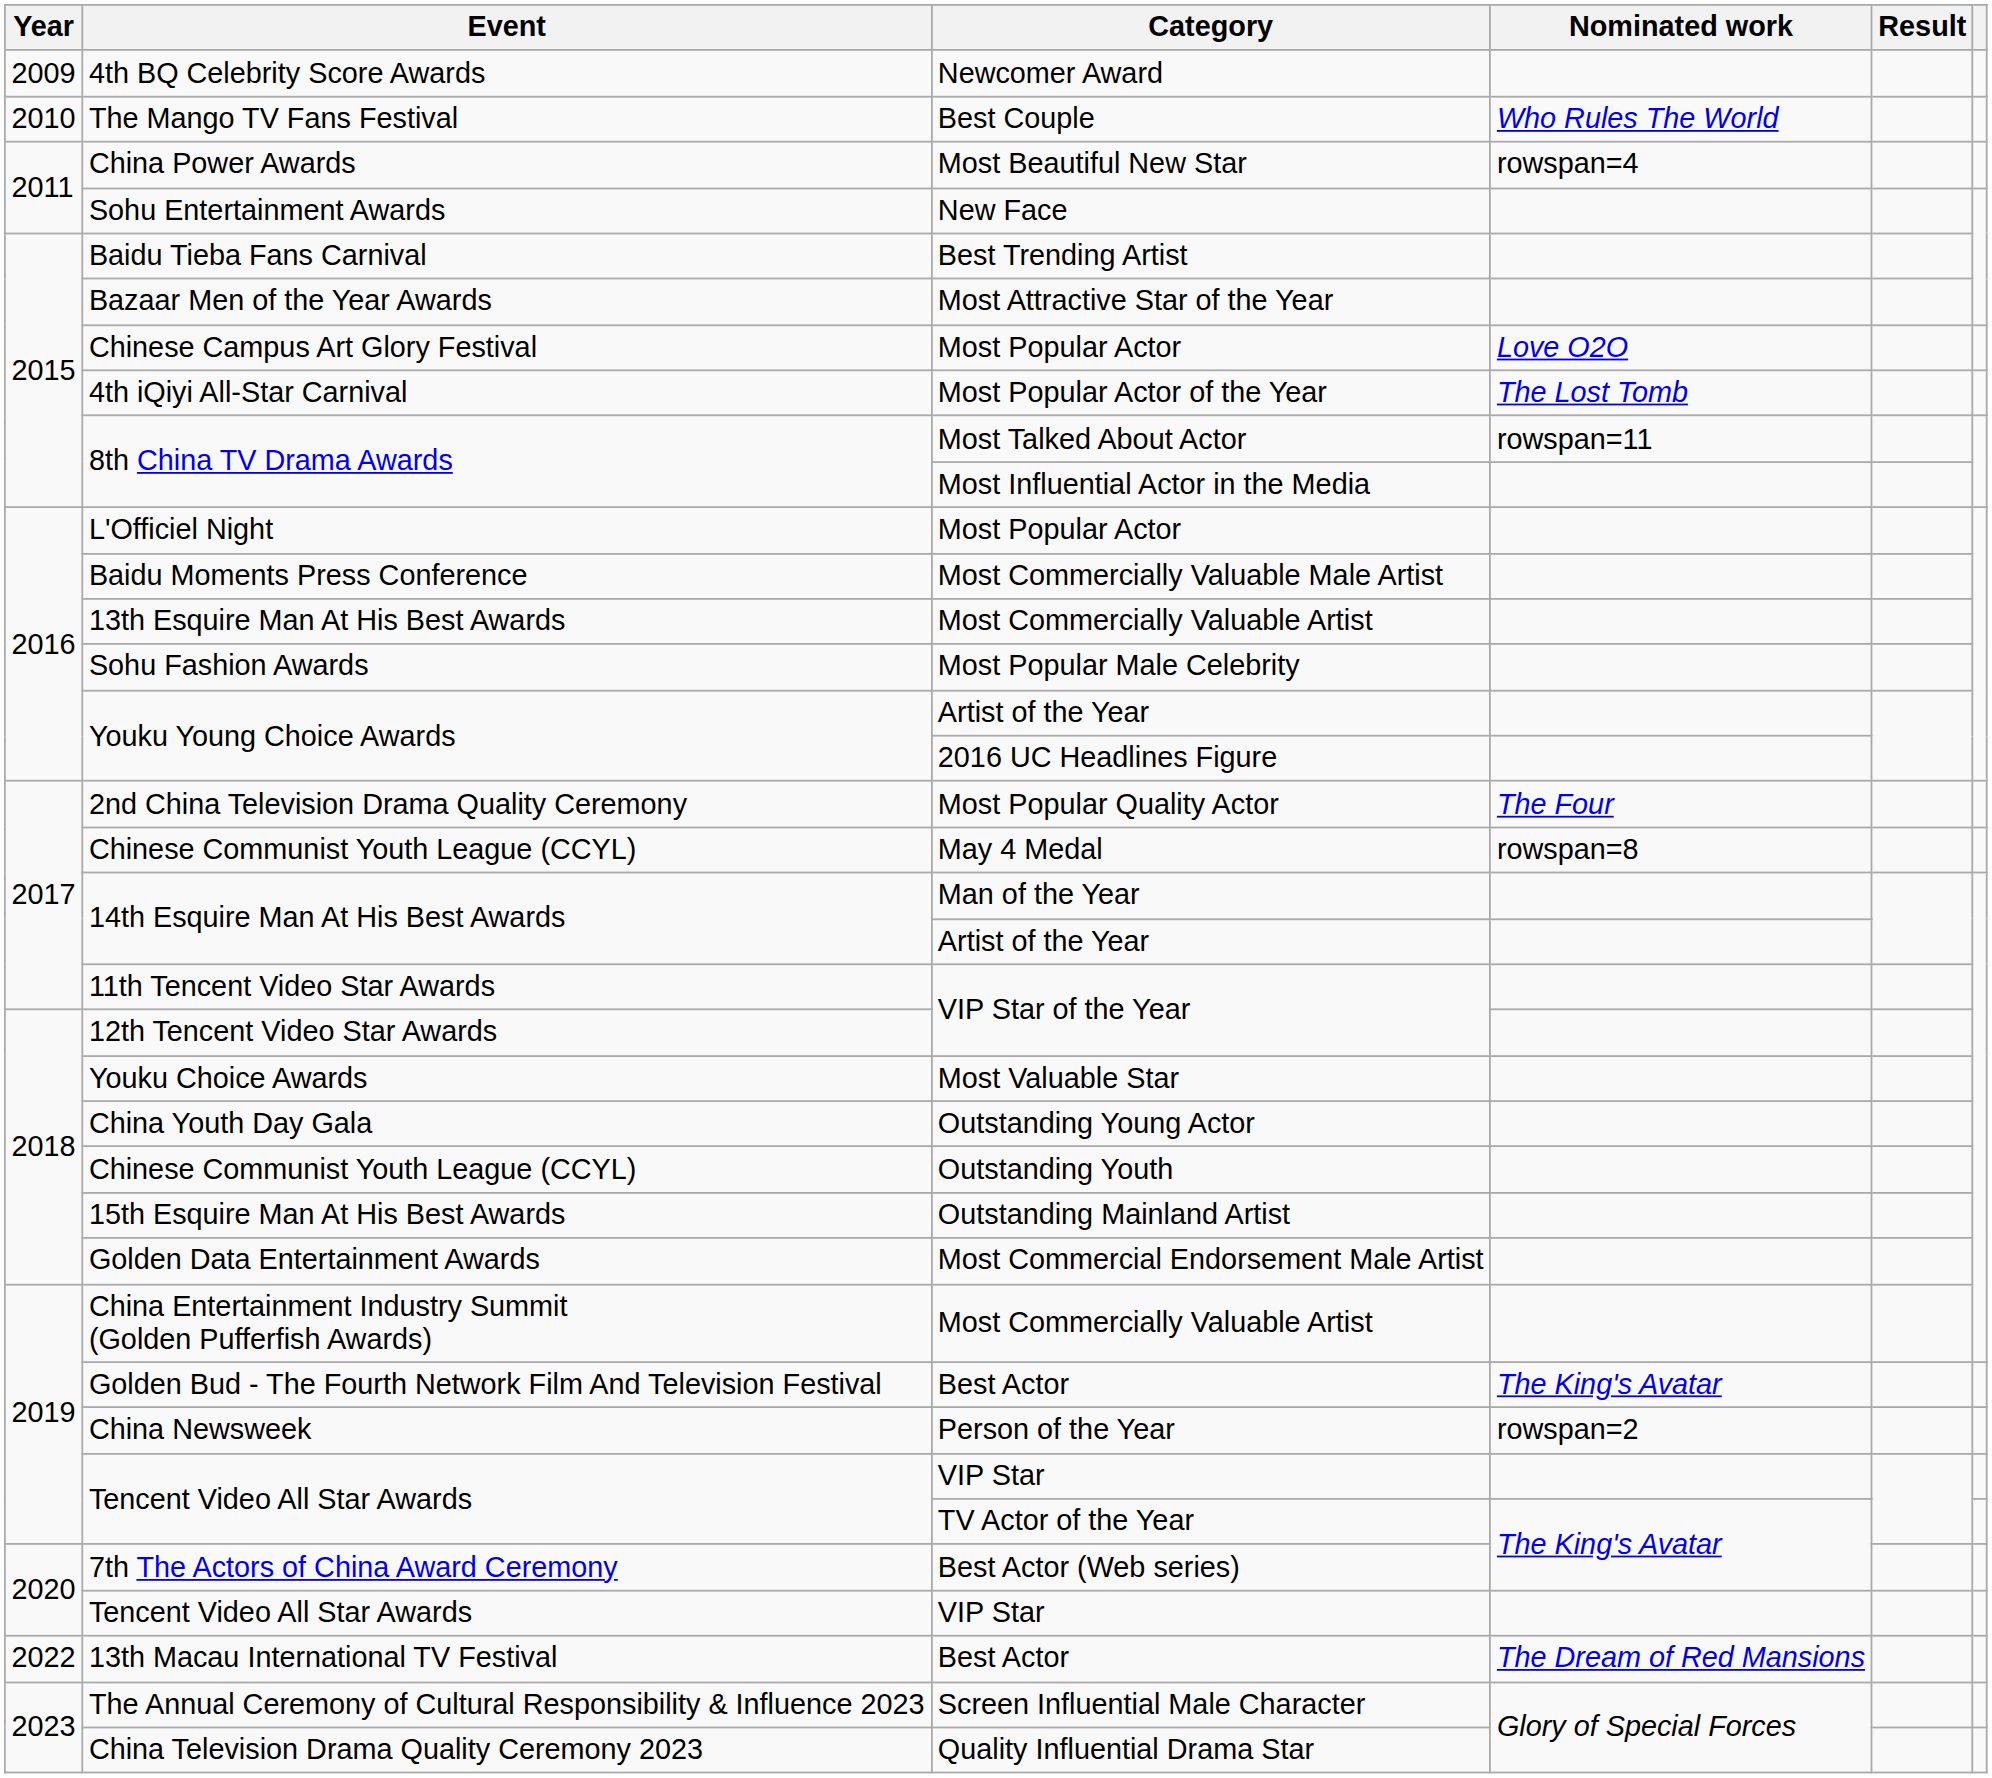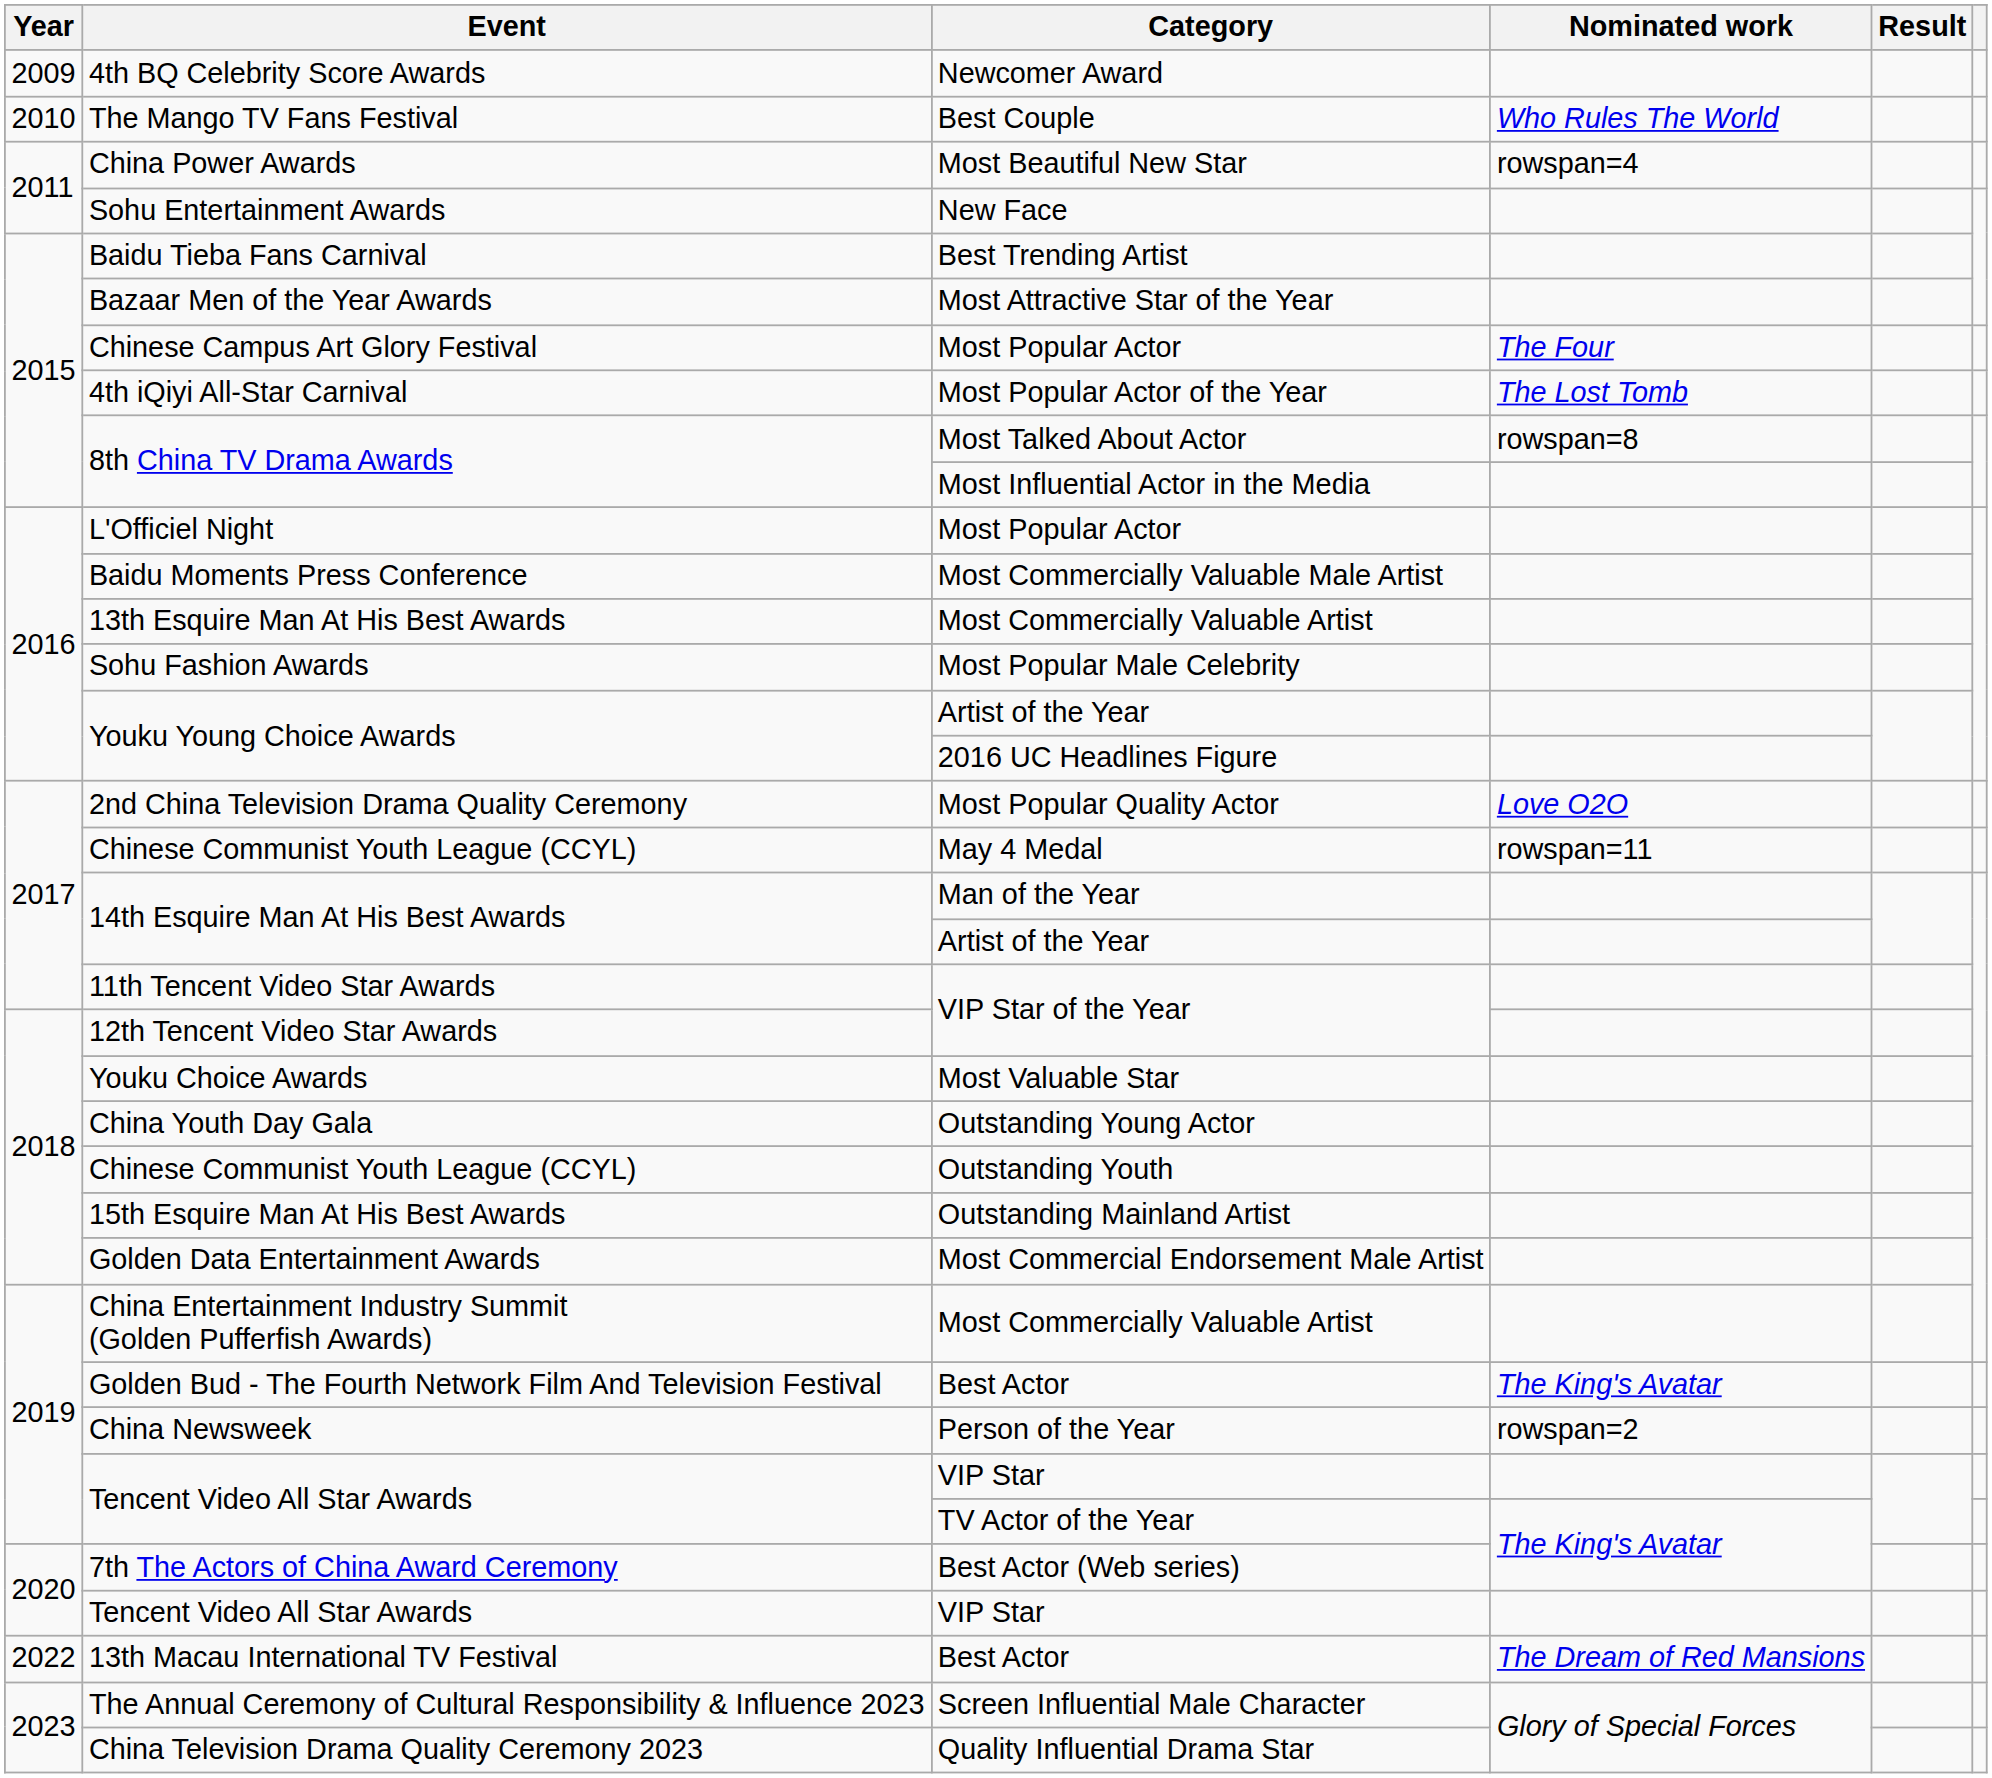(1563, 347) Love O2O -> (1555, 347) The Four
(1575, 438) rowspan=11 -> (1568, 438) rowspan=8
(1555, 803) The Four -> (1563, 803) Love O2O
(1568, 849) rowspan=8 -> (1575, 849) rowspan=11
